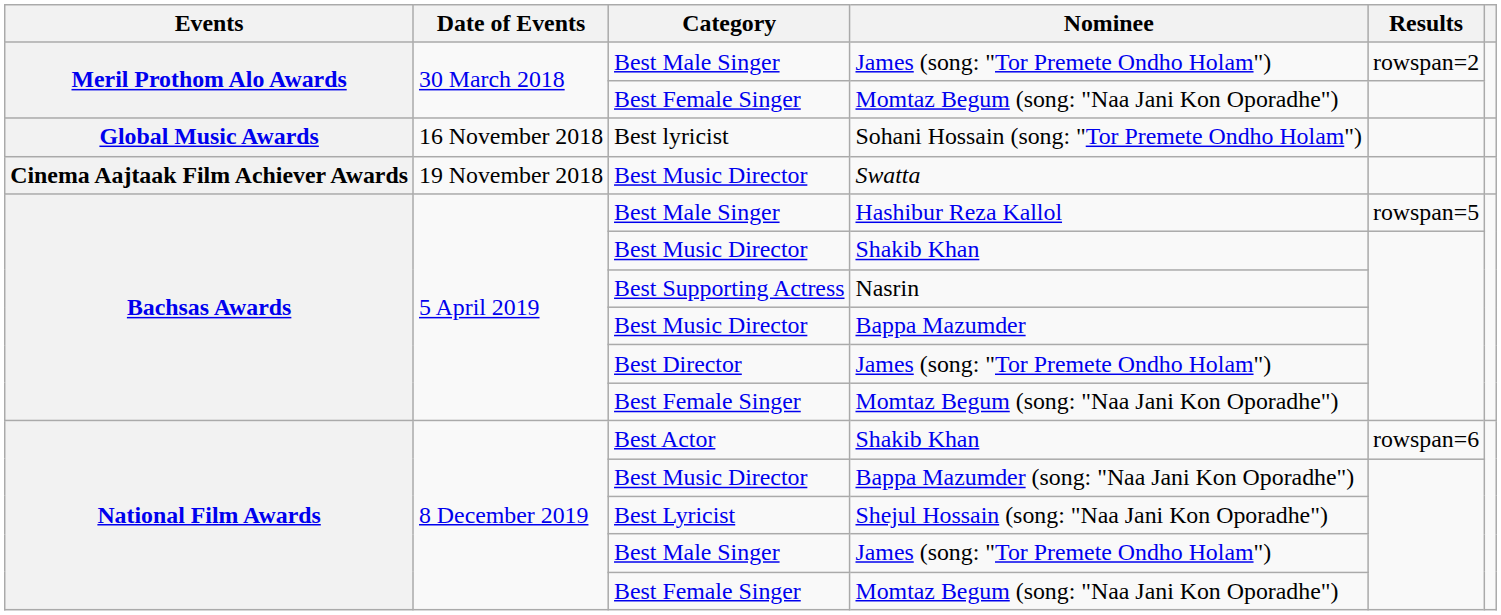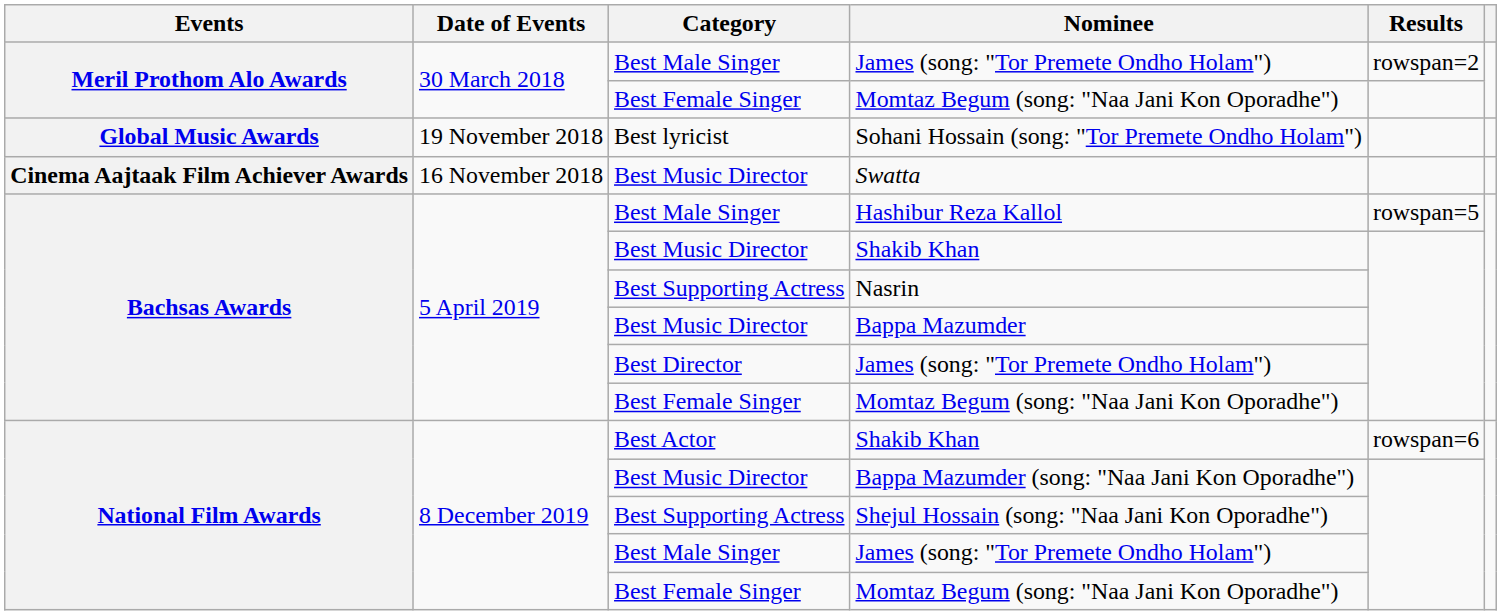(511, 136) 16 November 2018 -> (511, 136) 19 November 2018
(511, 174) 19 November 2018 -> (511, 174) 16 November 2018
(675, 514) Best Lyricist -> (729, 514) Best Supporting Actress
